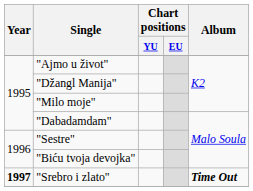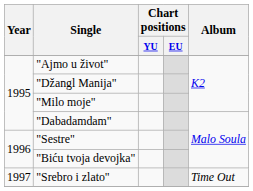(19, 177) bold -> (19, 177) normal
(214, 177) bold -> (213, 177) normal
